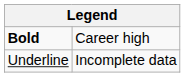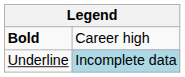(126, 60) no background -> (126, 60) lightblue background
